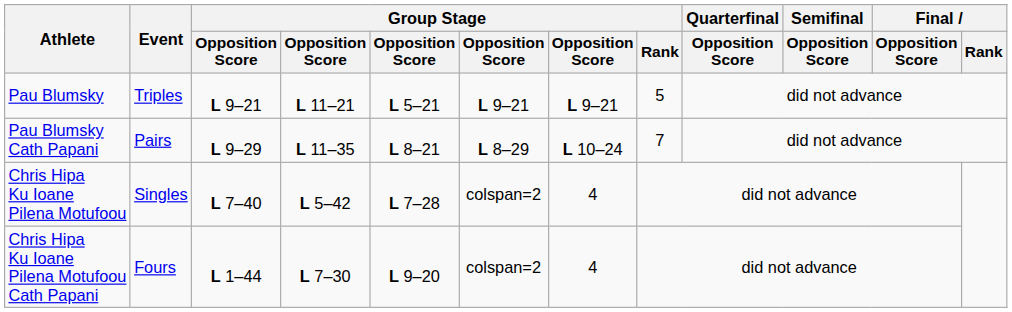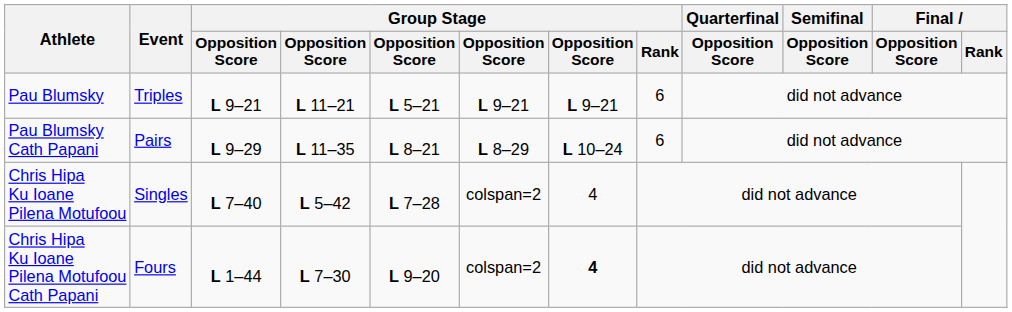(660, 95) 5 -> (660, 95) 6
(660, 140) 7 -> (660, 140) 6
(593, 267) normal -> (593, 267) bold
